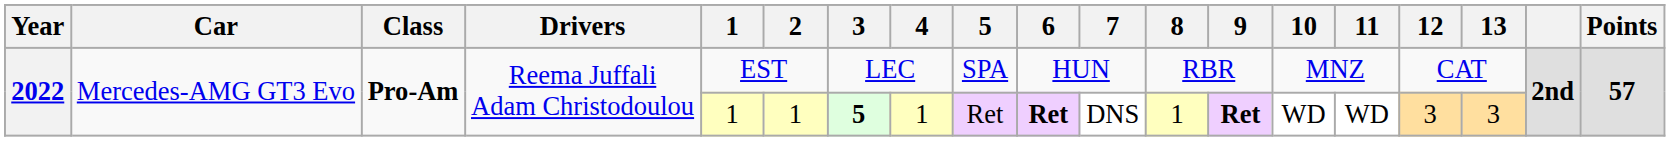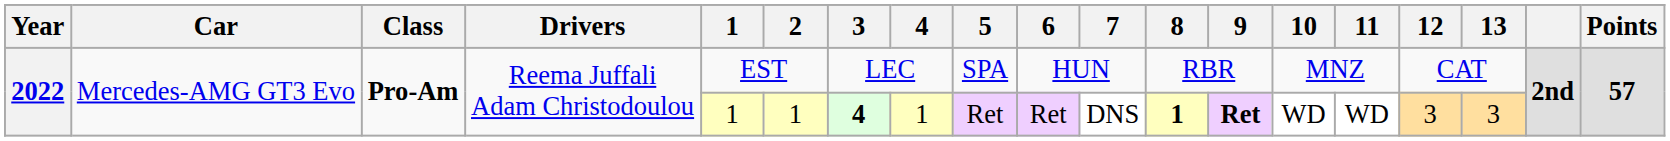(859, 113) 5 -> (859, 113) 4
(1048, 113) bold -> (1048, 113) normal
(1177, 113) normal -> (1177, 113) bold
